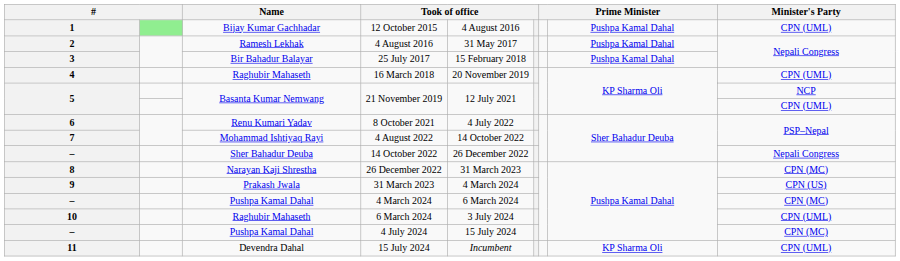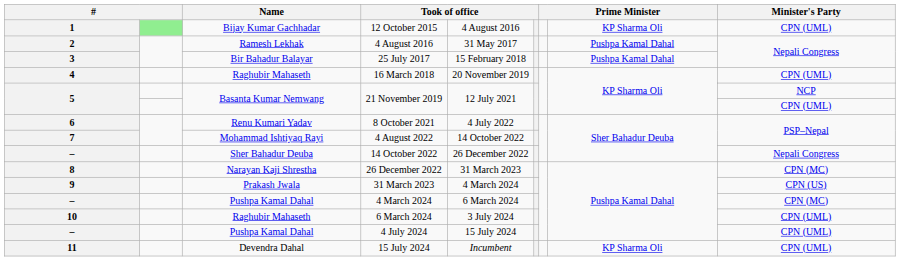(632, 28) Pushpa Kamal Dahal -> (632, 28) KP Sharma Oli
(806, 232) CPN (MC) -> (806, 232) CPN (UML)
